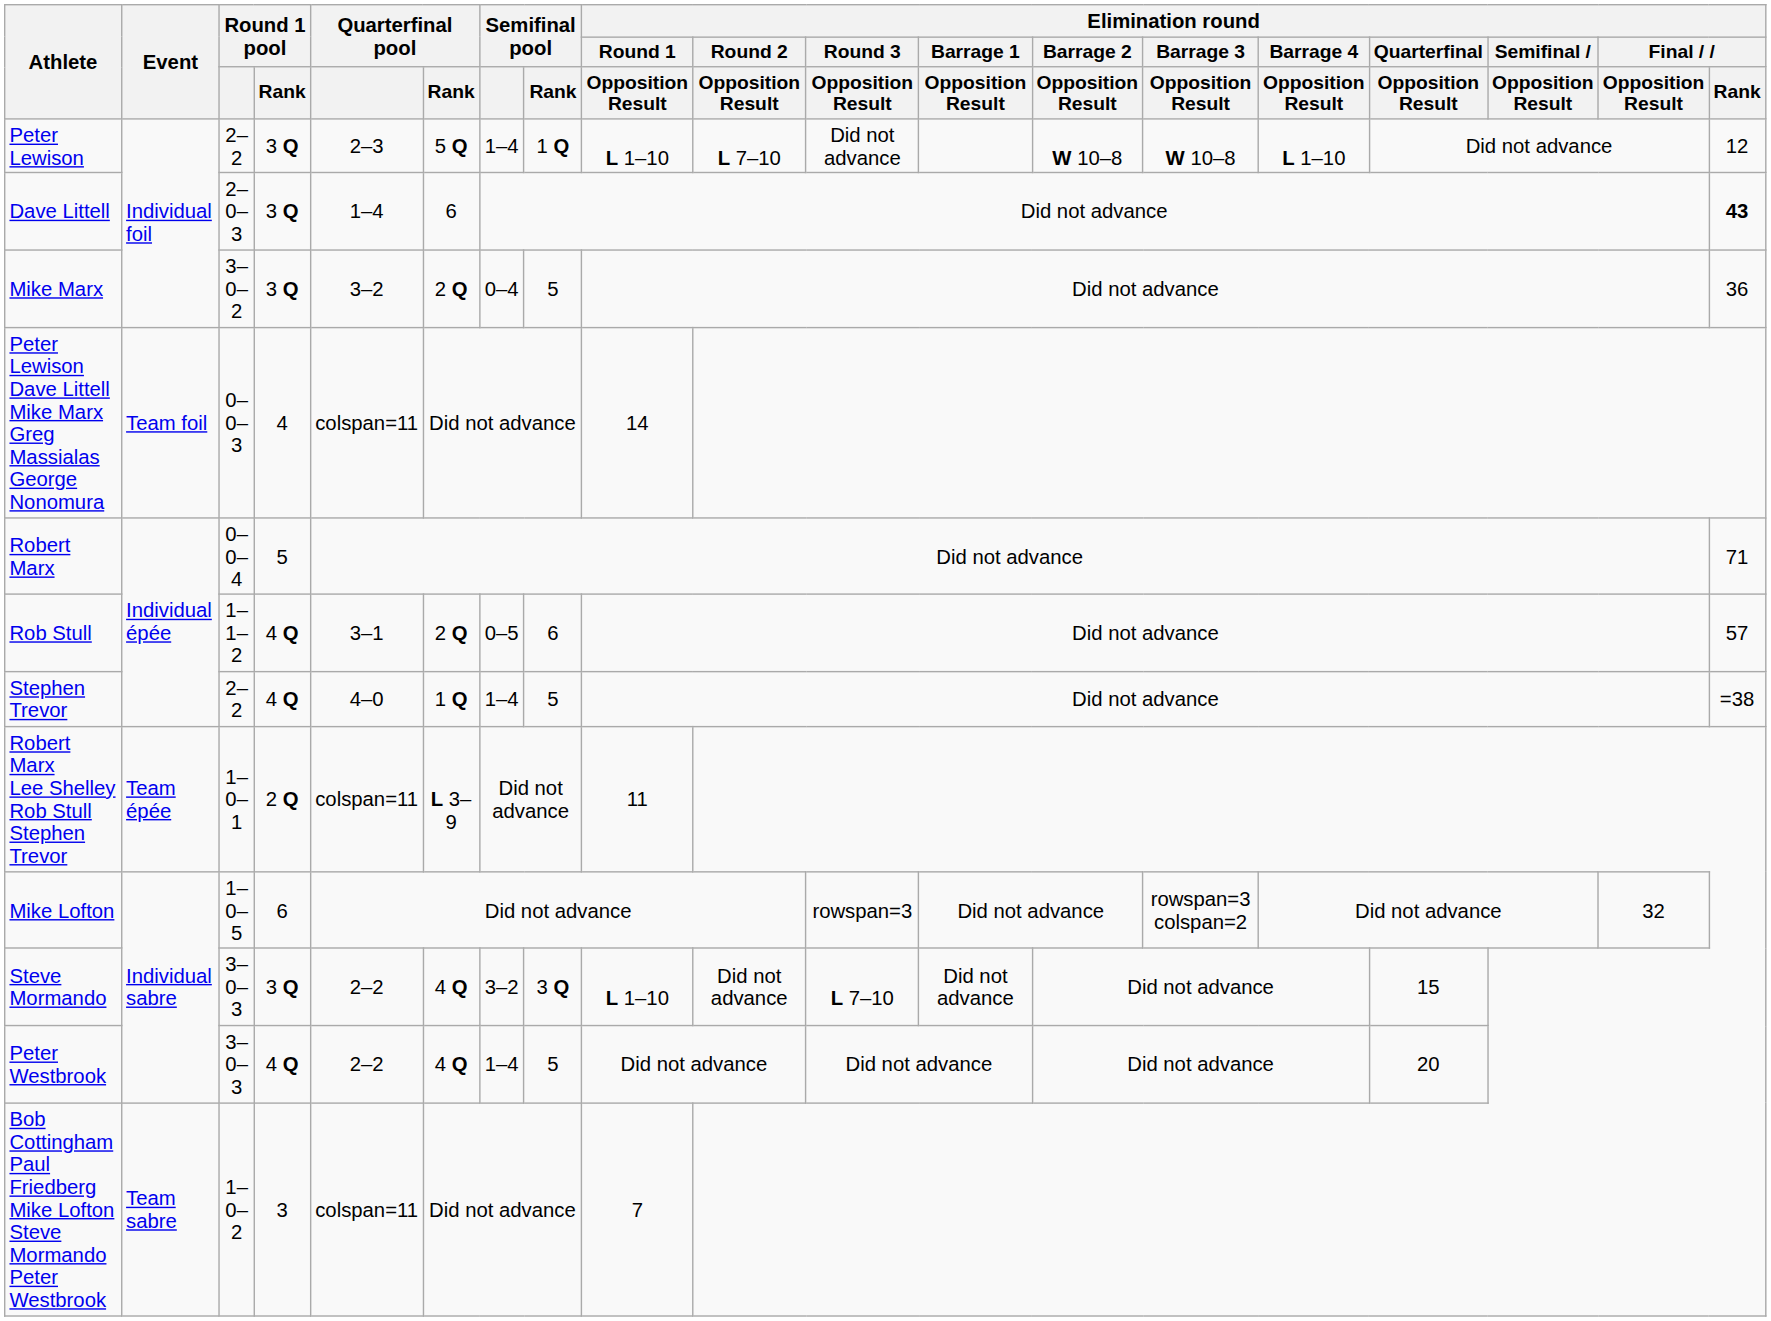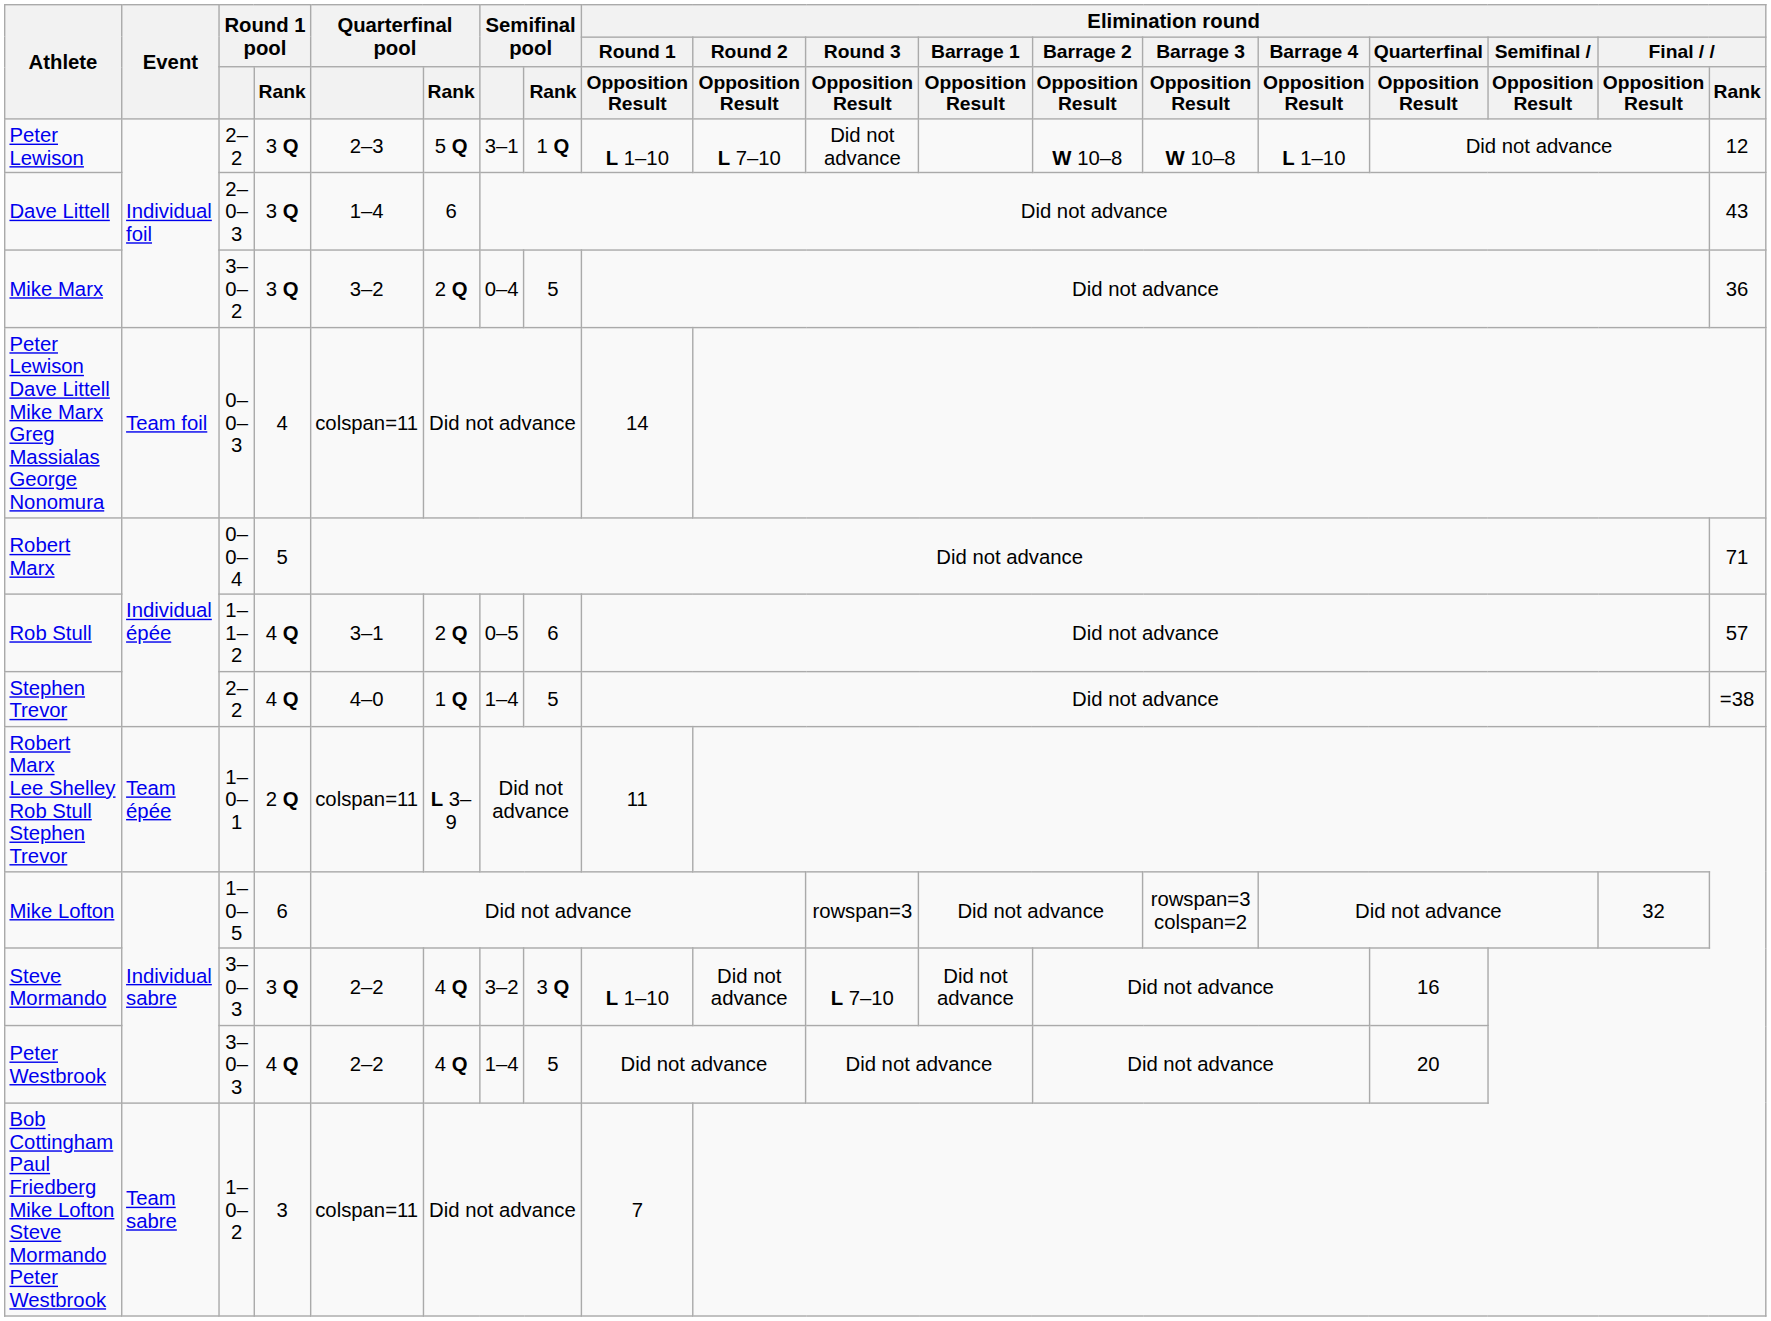(502, 146) 1–4 -> (502, 146) 3–1
(1737, 212) bold -> (1737, 212) normal
(1428, 988) 15 -> (1428, 988) 16
